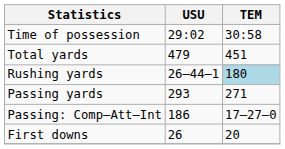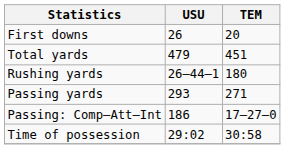rows swapped: (48, 134) <-> (74, 35)
(236, 74) lightblue background -> (236, 74) no background
